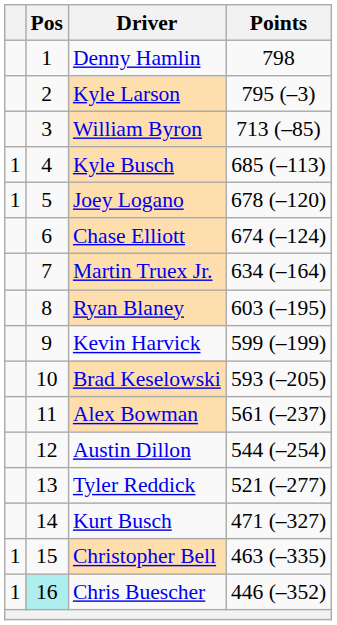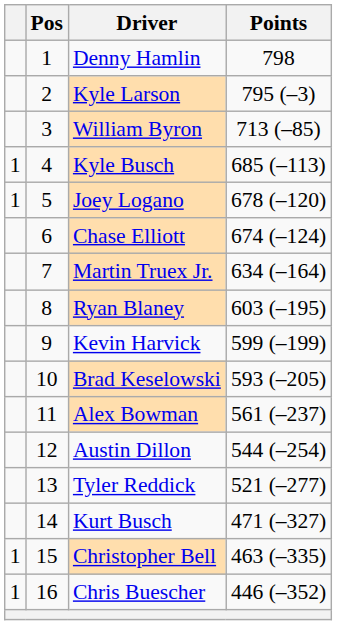(47, 591) paleturquoise background -> (47, 591) no background
